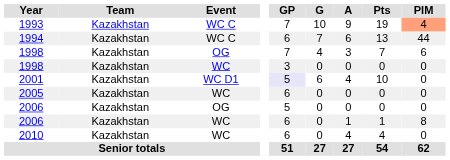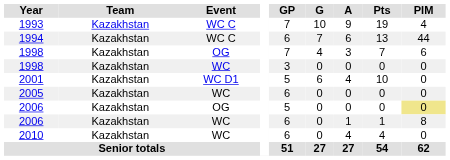(424, 24) lightsalmon background -> (424, 24) no background
(287, 80) lavender background -> (287, 80) no background
(424, 107) no background -> (424, 107) khaki background
